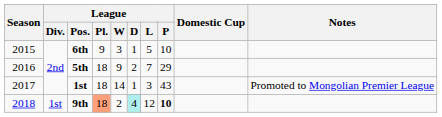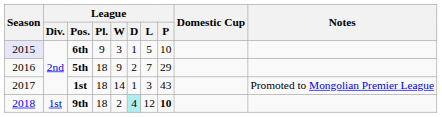(24, 49) no background -> (24, 49) lavender background
(102, 103) lightsalmon background -> (102, 103) no background
